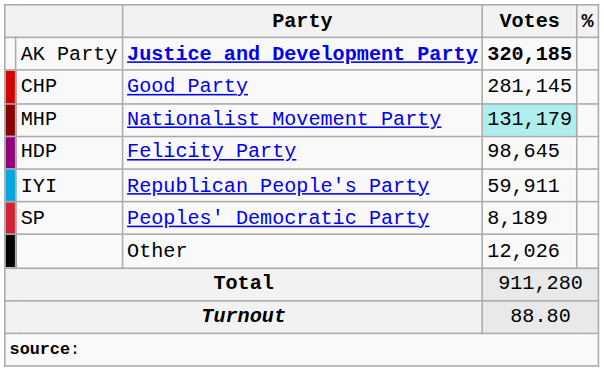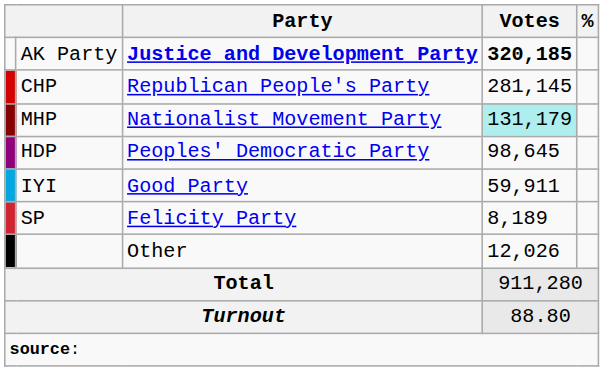(188, 87) Good Party -> (278, 87) Republican People's Party
(212, 153) Felicity Party -> (278, 153) Peoples' Democratic Party
(278, 185) Republican People's Party -> (188, 185) Good Party
(278, 218) Peoples' Democratic Party -> (212, 218) Felicity Party
